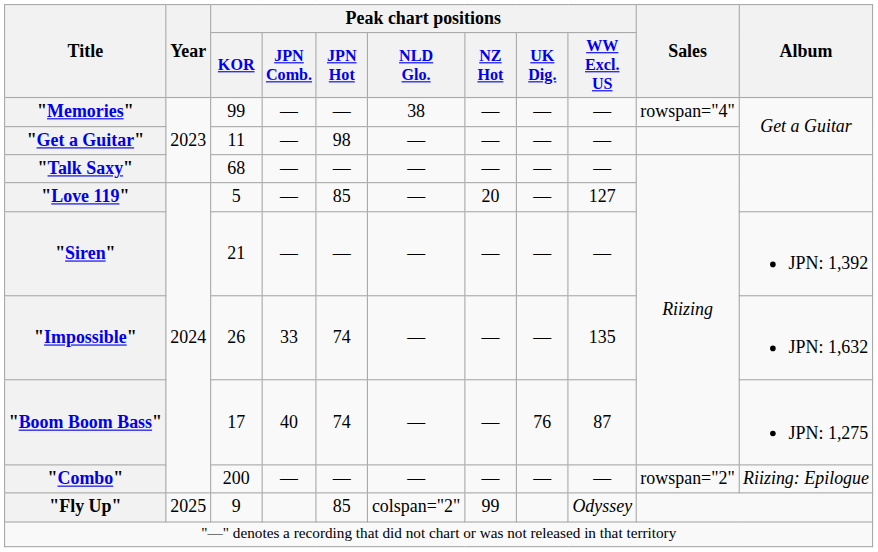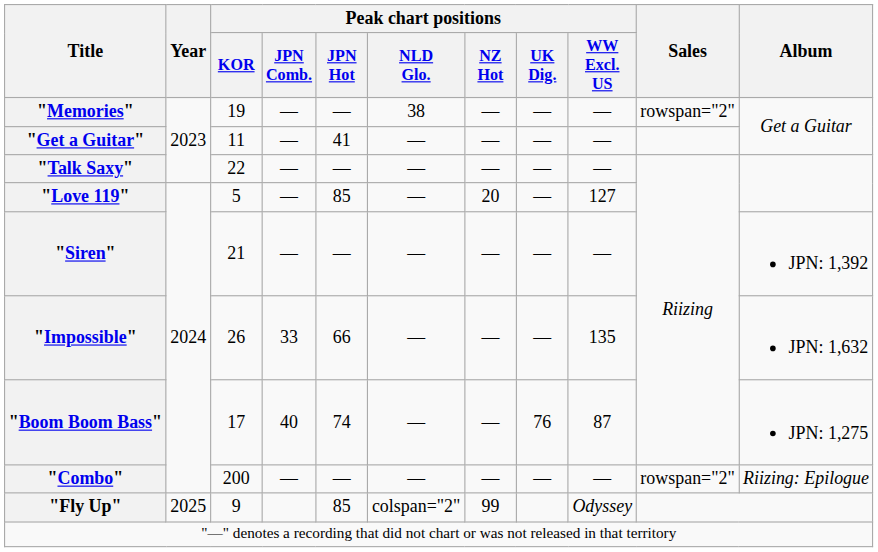(236, 111) 99 -> (236, 111) 19
(688, 111) rowspan="4" -> (688, 111) rowspan="2"
(342, 140) 98 -> (342, 140) 41
(236, 168) 68 -> (236, 168) 22
(342, 337) 74 -> (342, 337) 66
